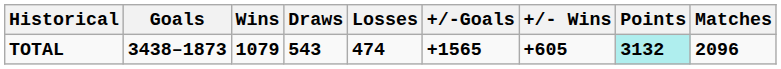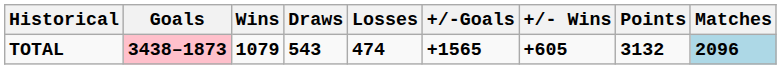(177, 50) no background -> (177, 50) pink background
(642, 50) paleturquoise background -> (642, 50) no background
(717, 50) no background -> (717, 50) lightblue background
